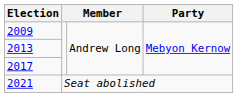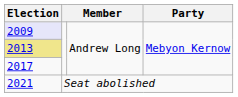(20, 31) no background -> (20, 31) lavender background
(20, 48) no background -> (20, 48) khaki background
